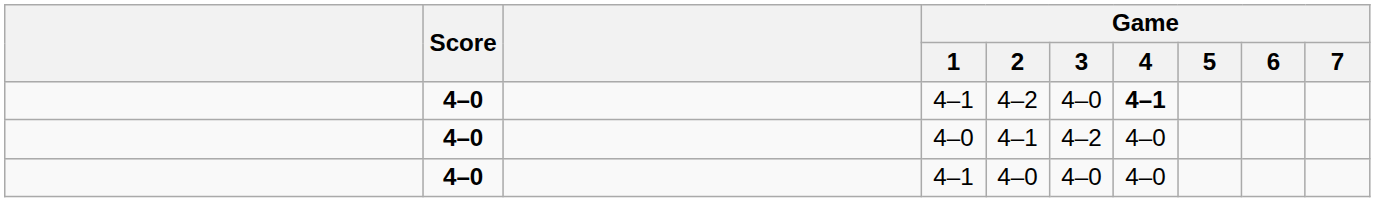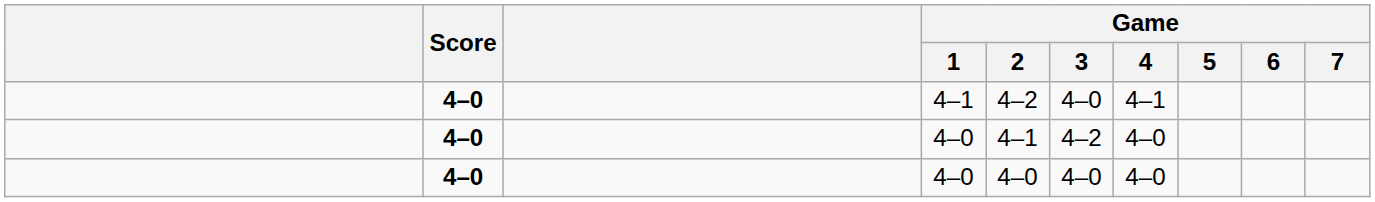(1145, 100) bold -> (1145, 100) normal
(953, 176) 4–1 -> (953, 176) 4–0
